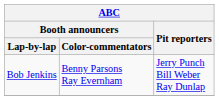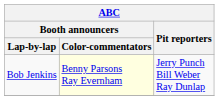(92, 75) no background -> (92, 75) lightyellow background
